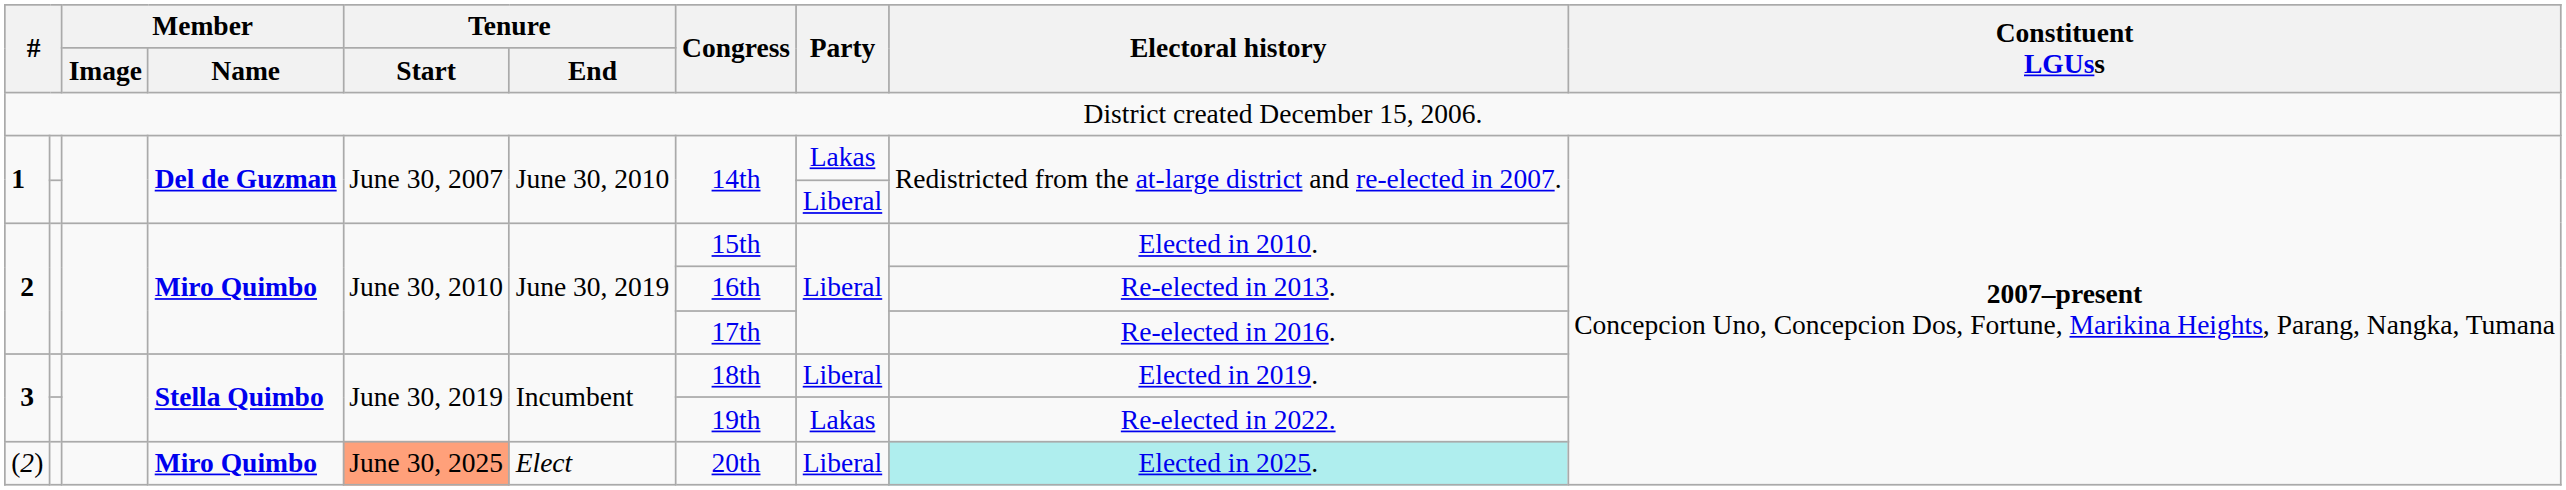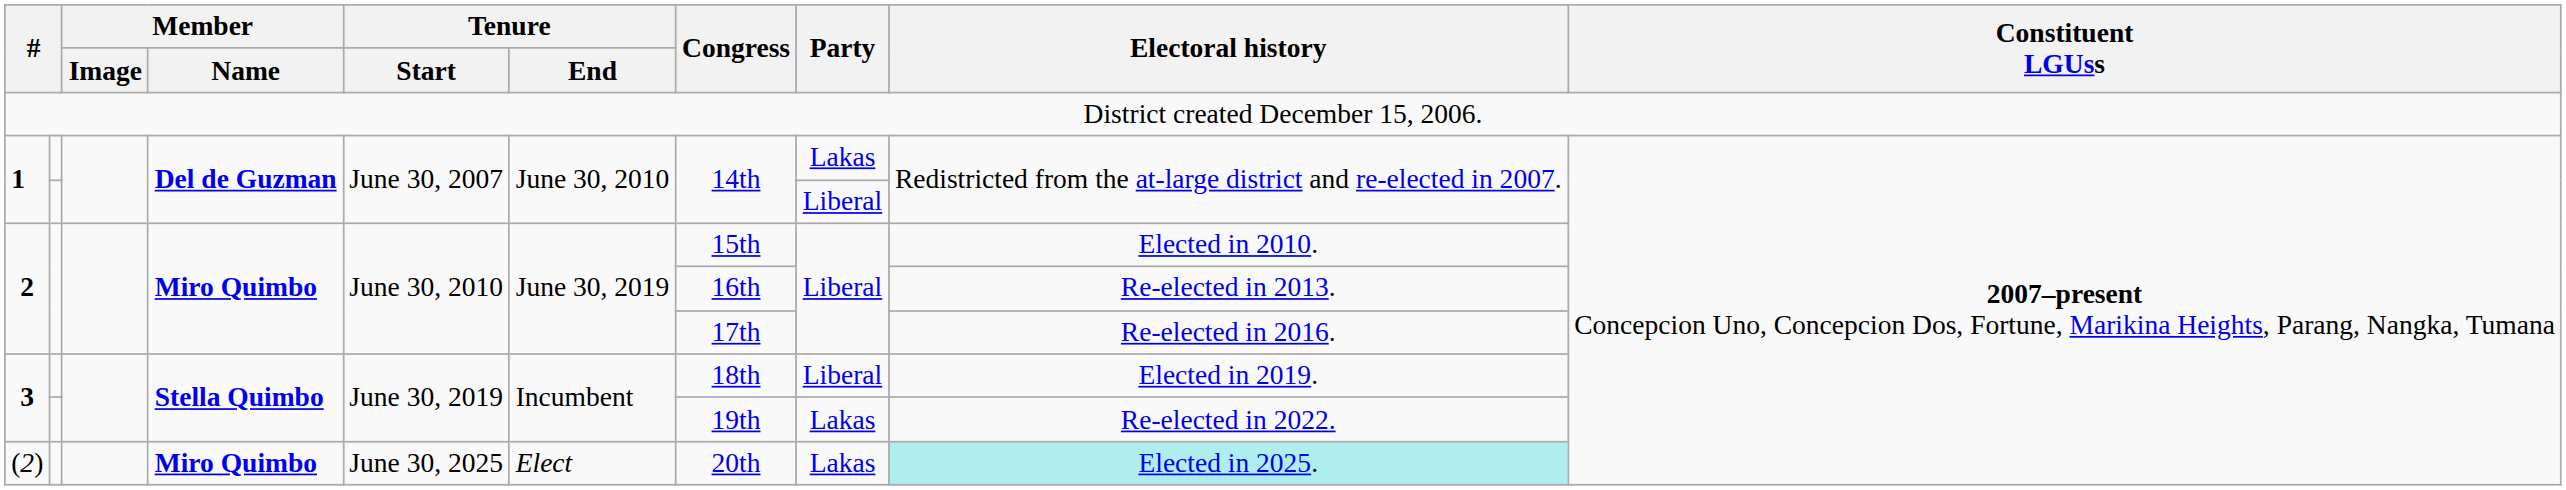(426, 462) lightsalmon background -> (426, 462) no background
(842, 462) Liberal -> (842, 462) Lakas
